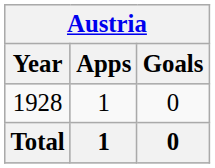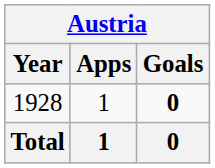(173, 102) normal -> (173, 102) bold
